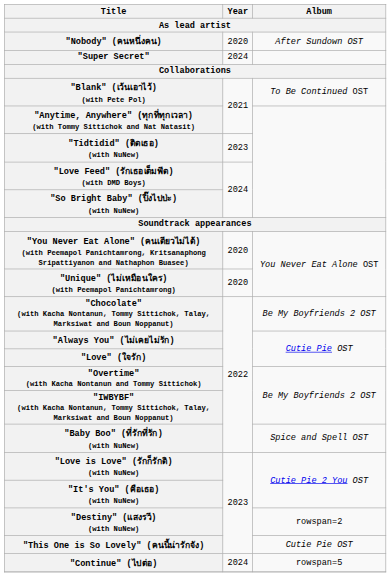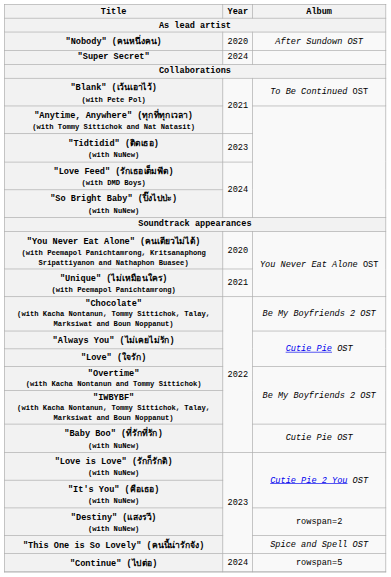(238, 283) 2020 -> (238, 283) 2021
(319, 438) Spice and Spell OST -> (319, 438) Cutie Pie OST
(319, 545) Cutie Pie OST -> (319, 545) Spice and Spell OST
